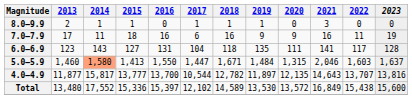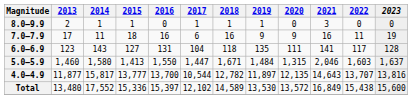(100, 62) lightsalmon background -> (100, 62) no background
